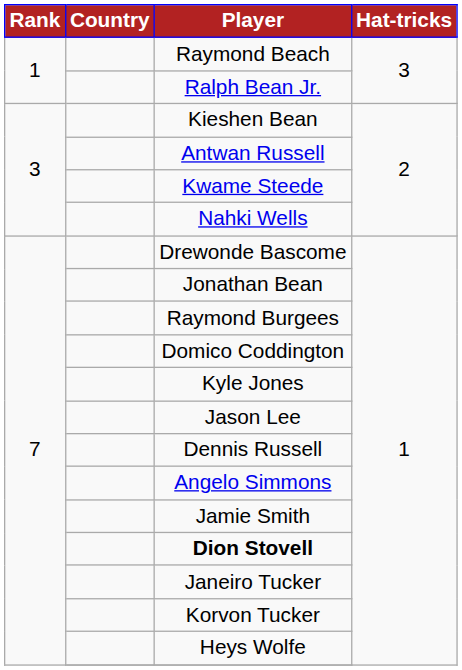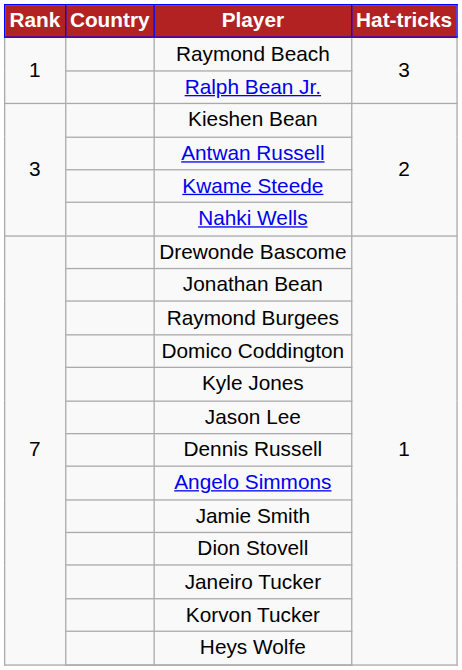(253, 548) bold -> (253, 548) normal
